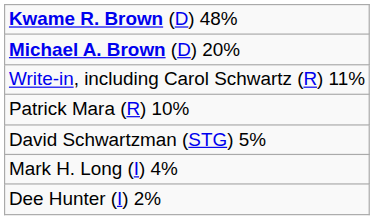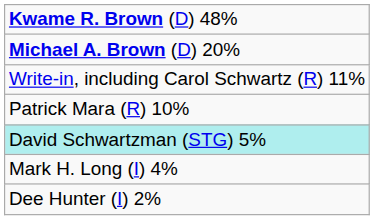(137, 139) no background -> (137, 139) paleturquoise background
